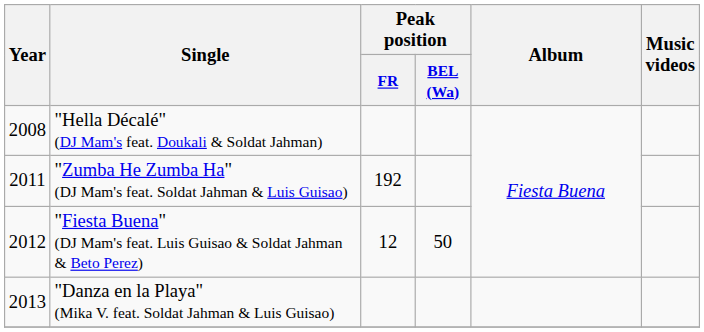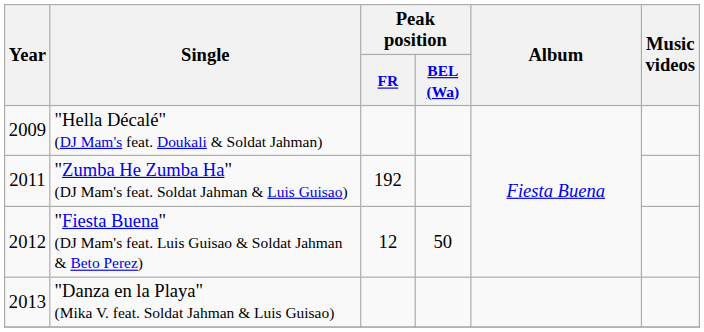(27, 130) 2008 -> (27, 130) 2009
